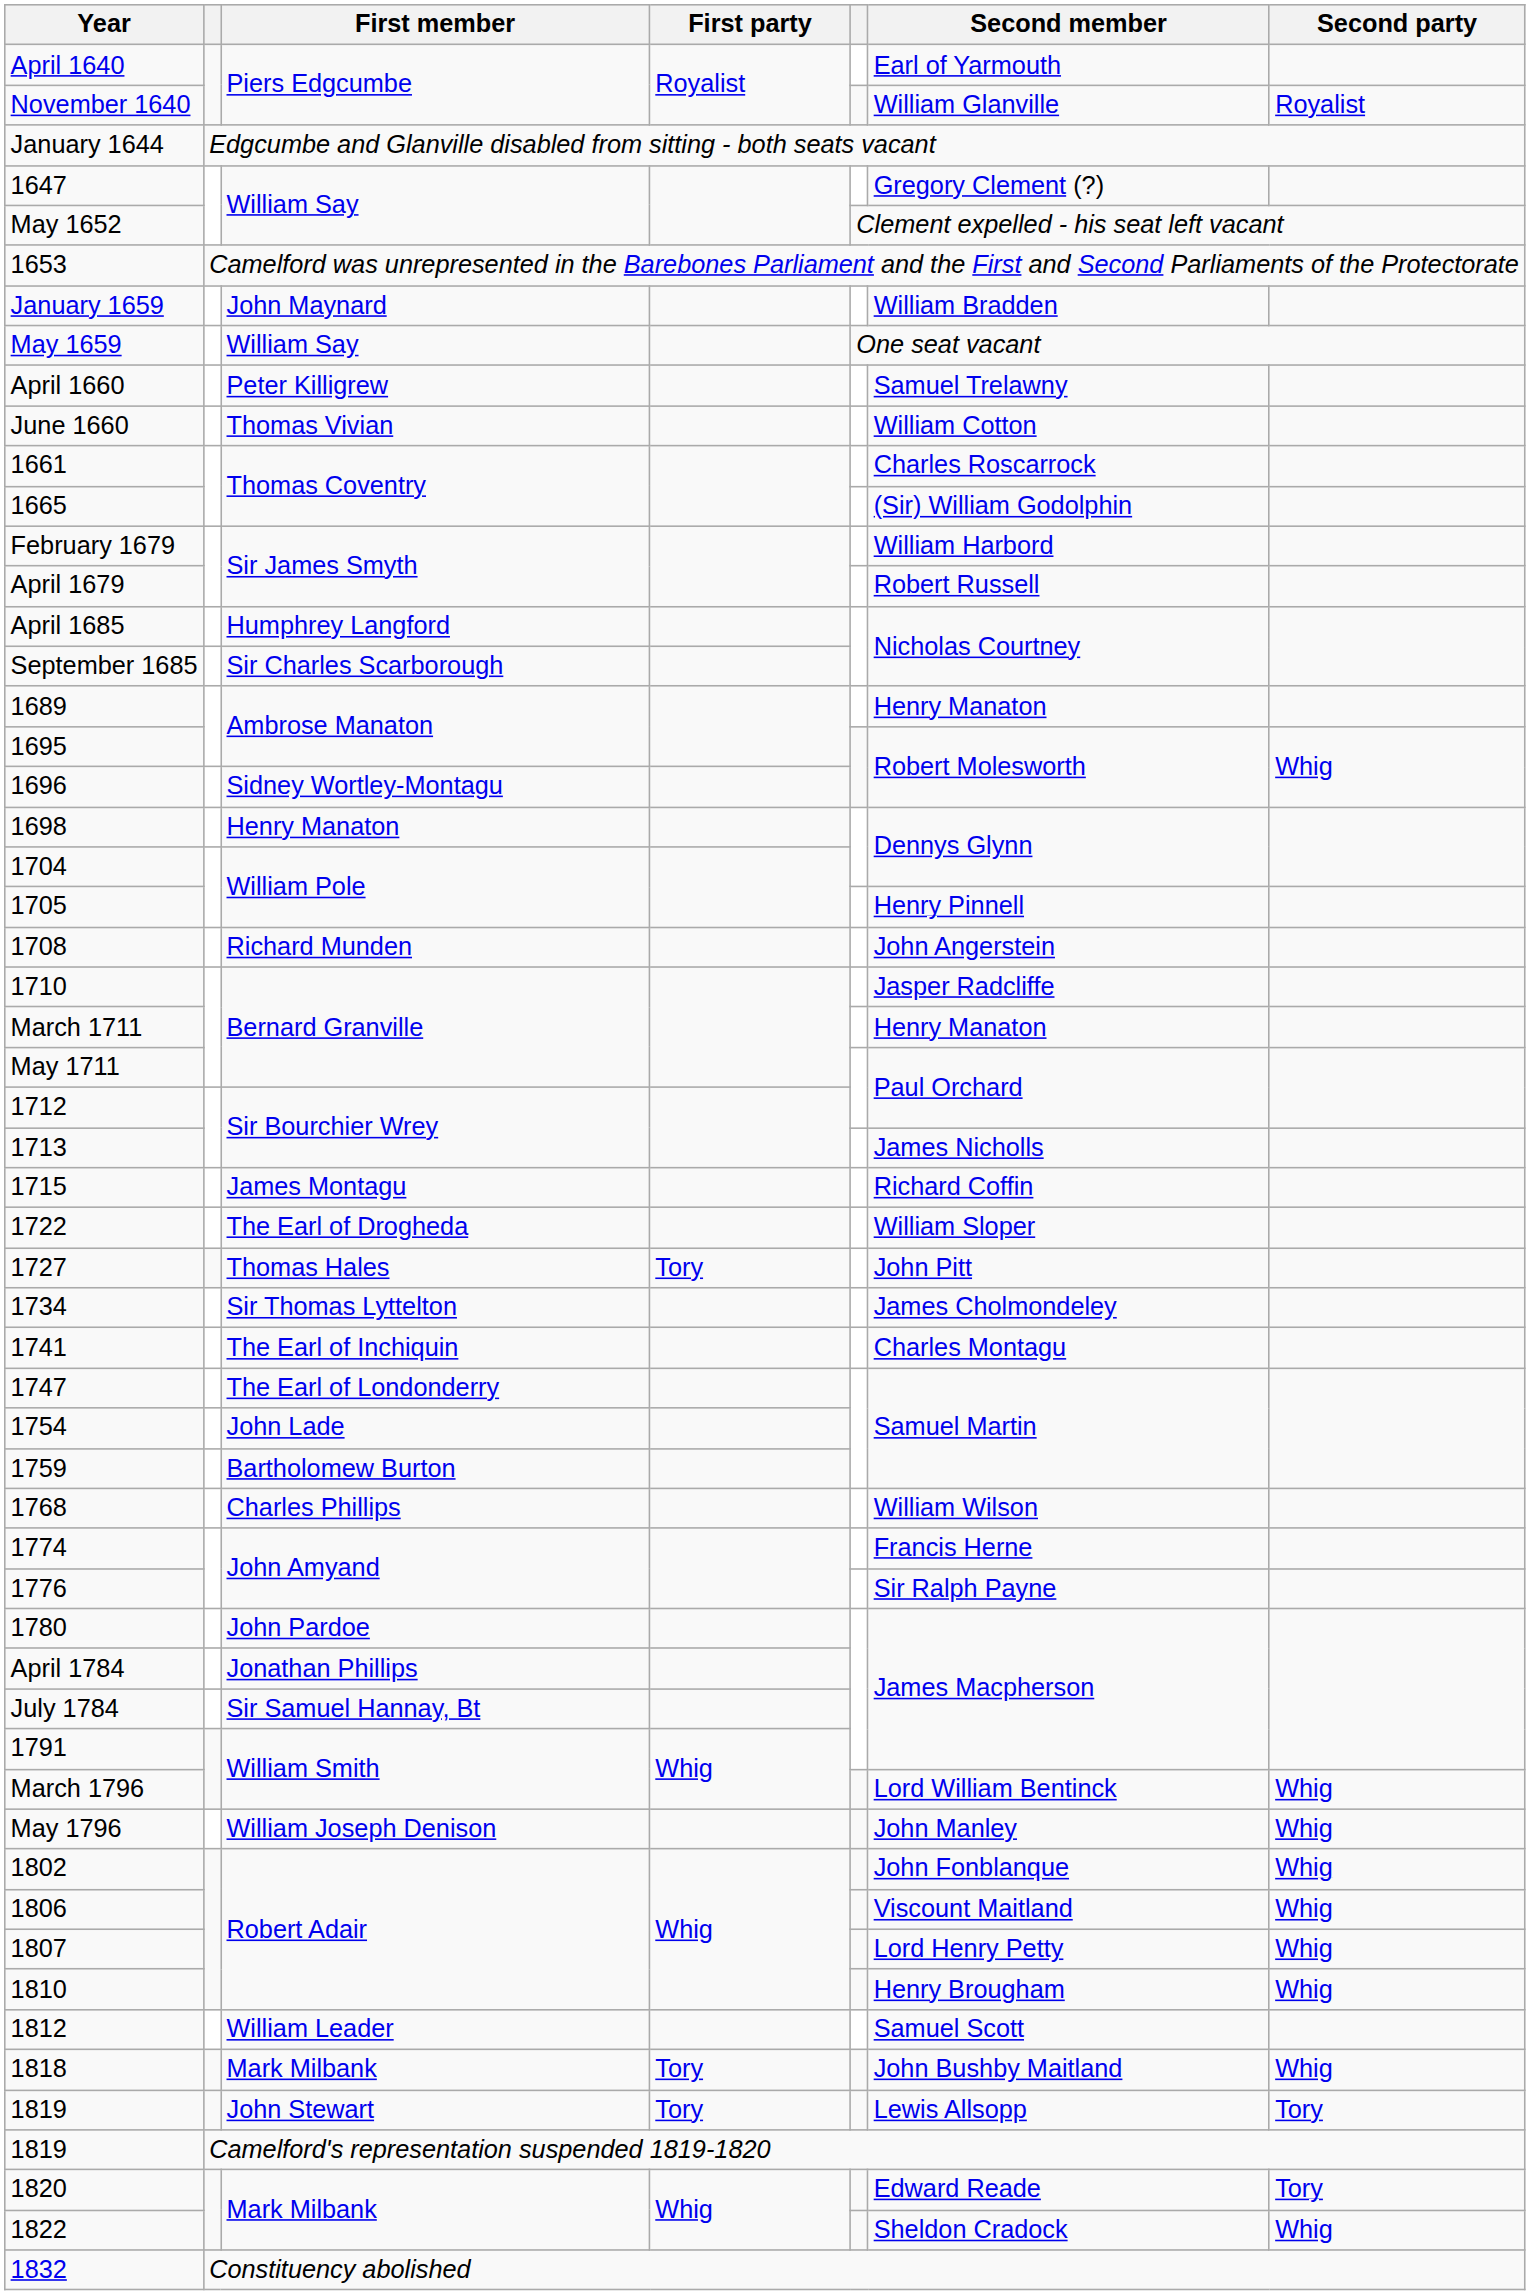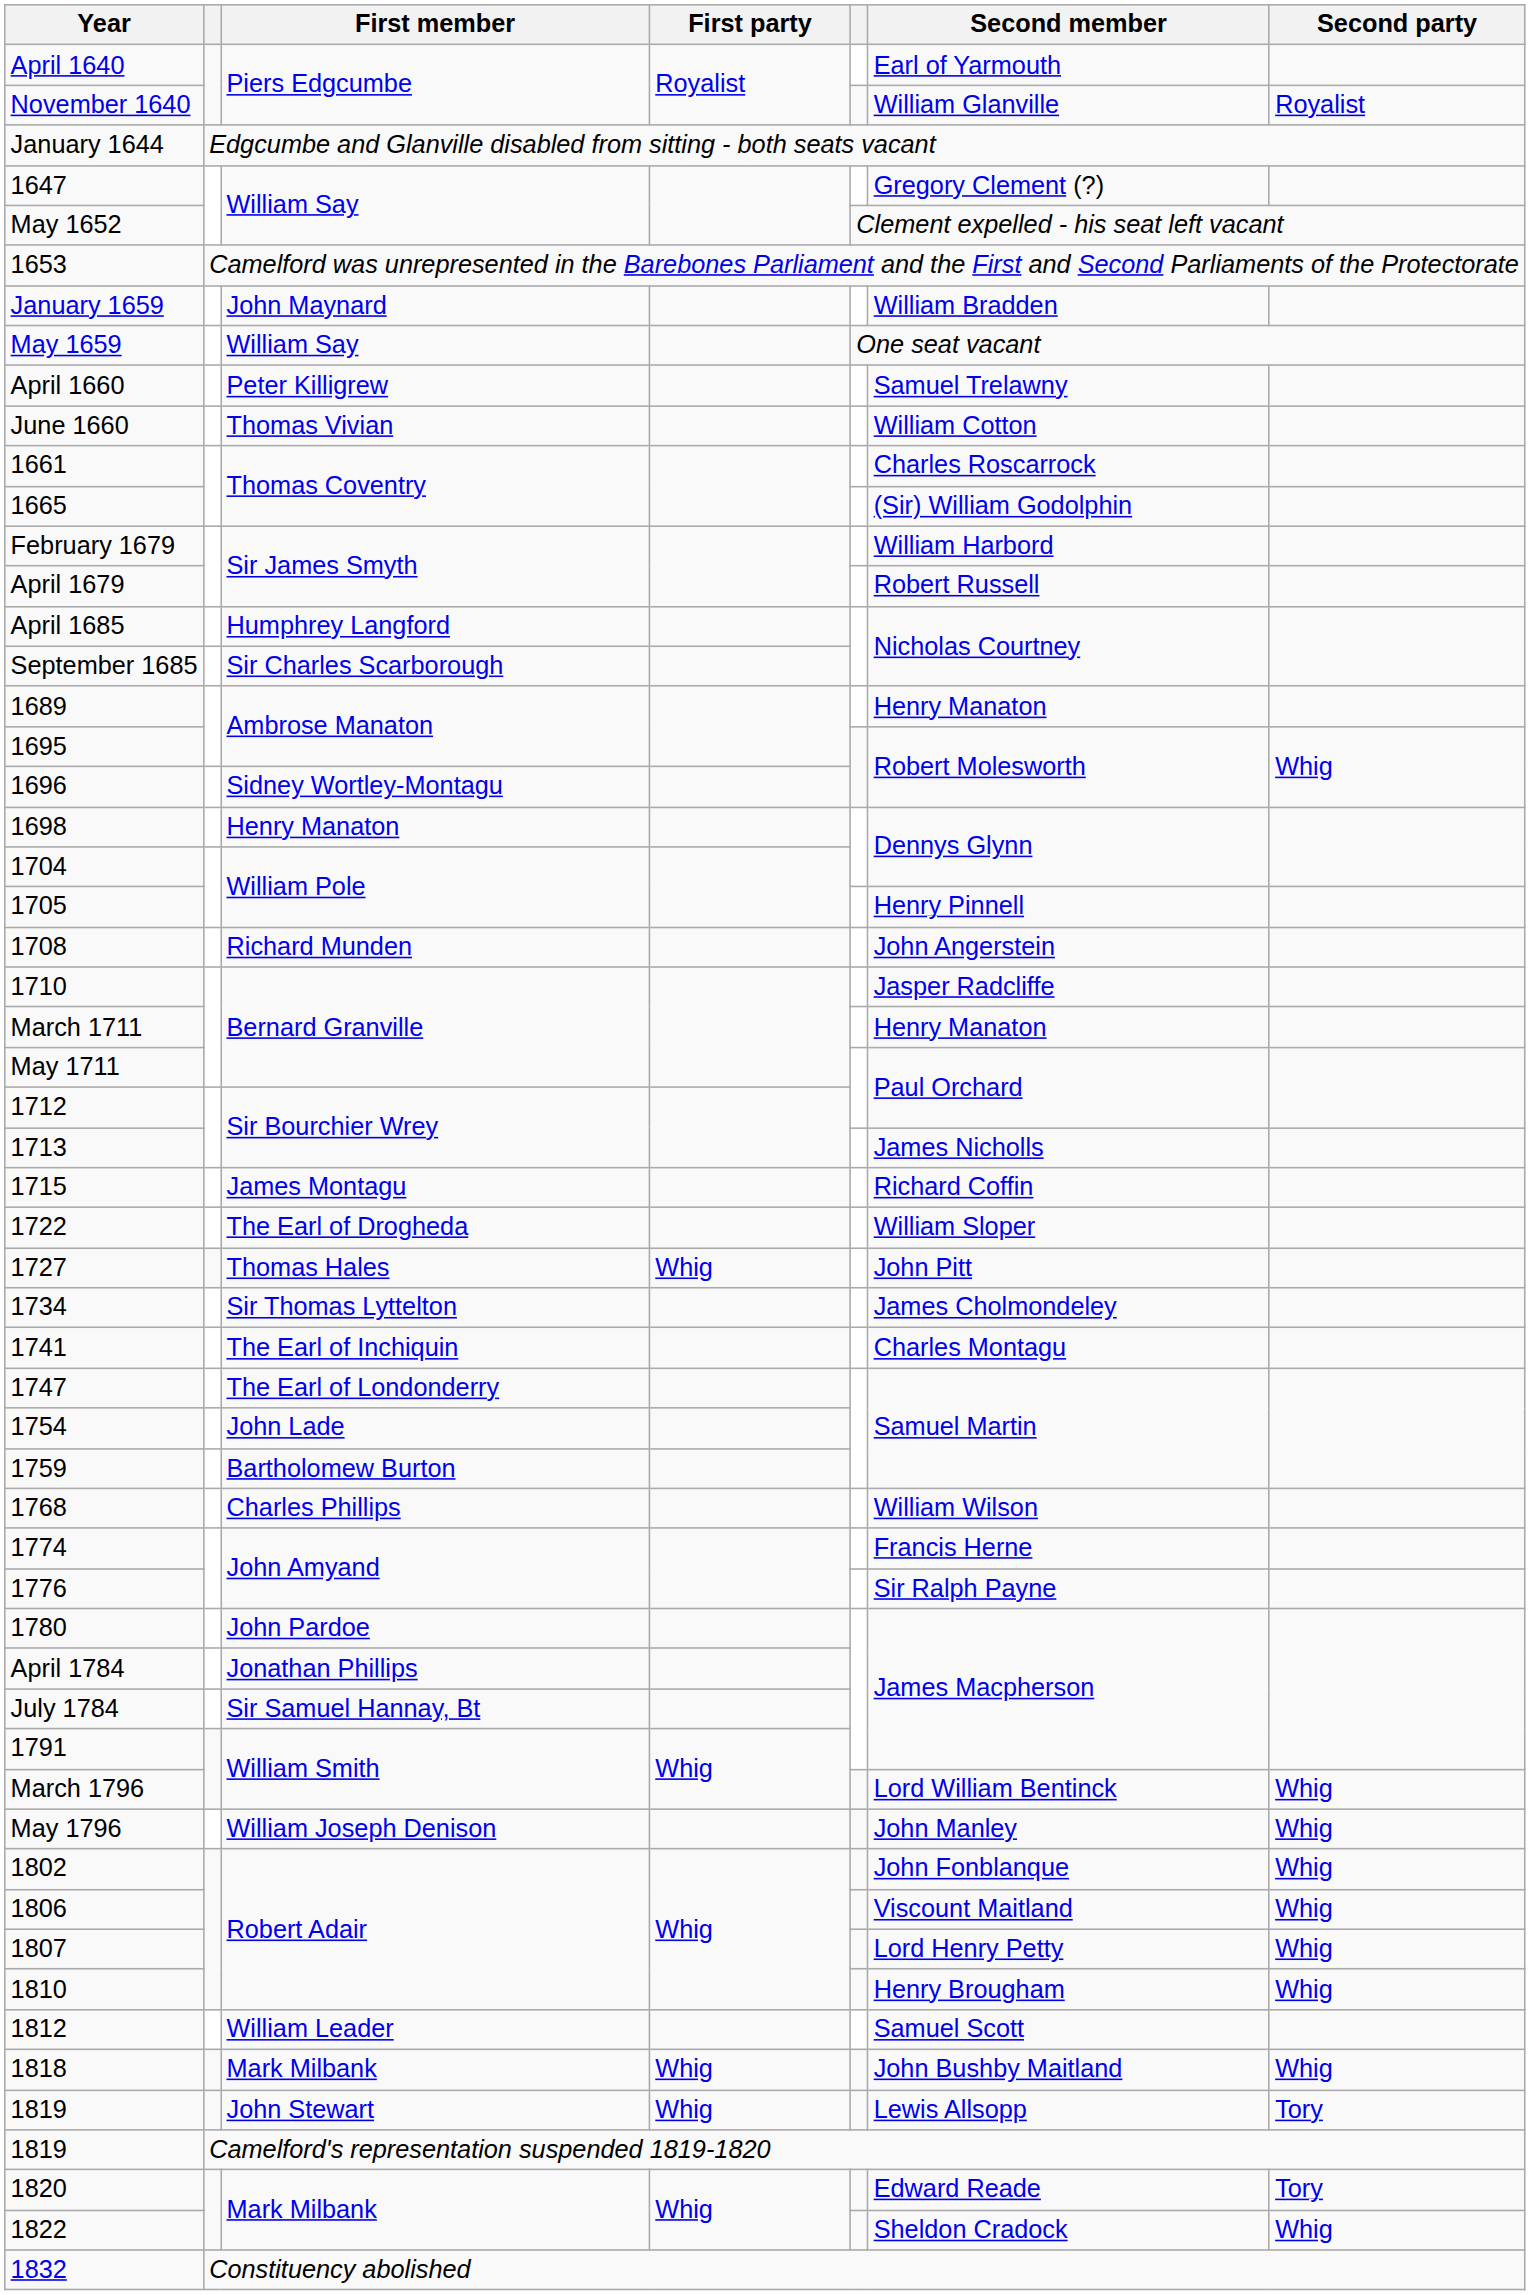(679, 1267) Tory -> (684, 1267) Whig
(679, 2069) Tory -> (684, 2069) Whig
(679, 2109) Tory -> (684, 2109) Whig
